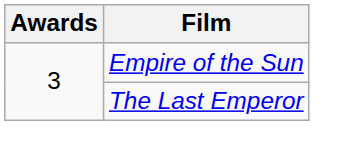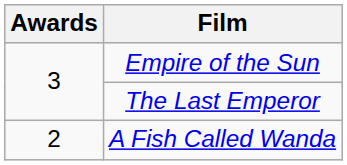+ row: (223, 139)
